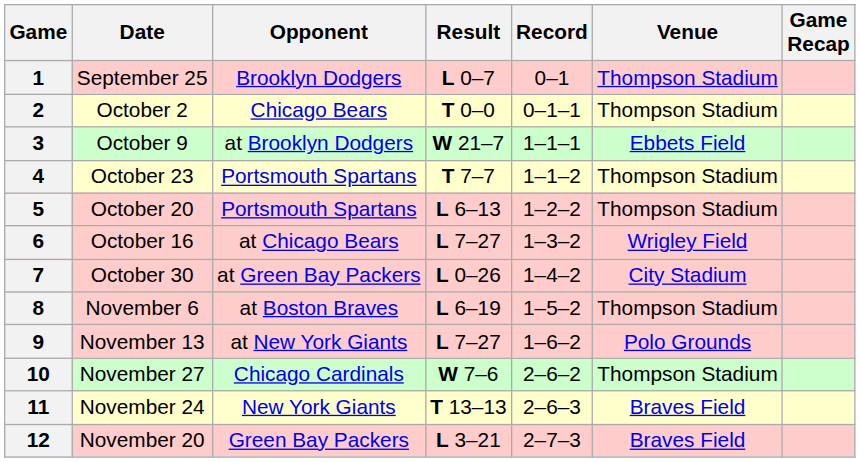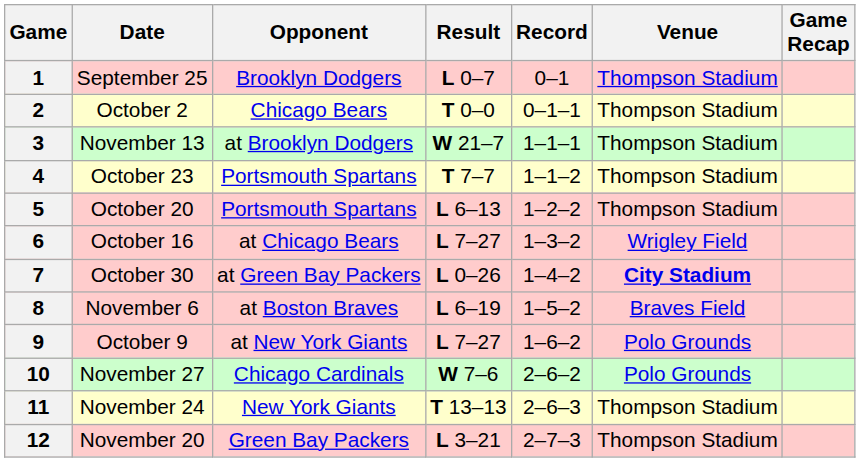(142, 143) October 9 -> (142, 143) November 13
(688, 143) Ebbets Field -> (688, 143) Thompson Stadium
(688, 275) normal -> (688, 275) bold
(688, 308) Thompson Stadium -> (688, 308) Braves Field
(142, 341) November 13 -> (142, 341) October 9
(688, 374) Thompson Stadium -> (688, 374) Polo Grounds
(688, 407) Braves Field -> (688, 407) Thompson Stadium
(688, 440) Braves Field -> (688, 440) Thompson Stadium
